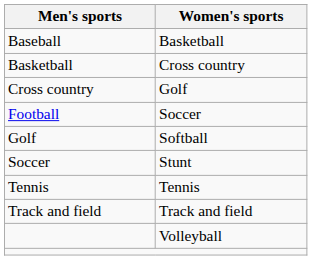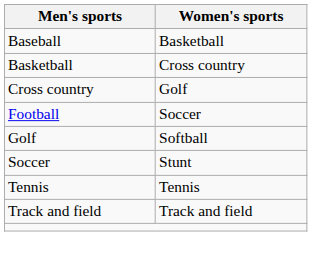- row: (191, 235)
